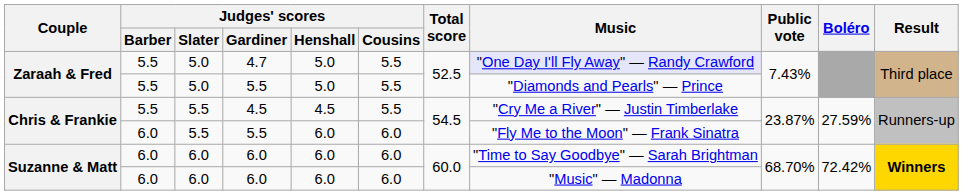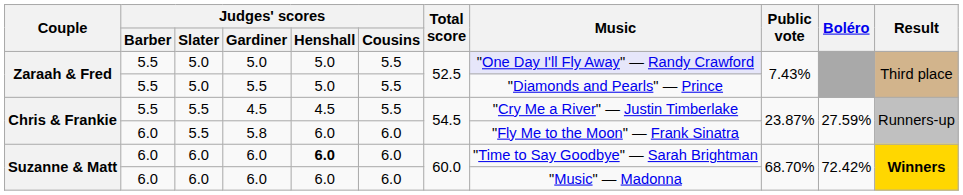(257, 63) 4.7 -> (257, 63) 5.0
(257, 133) 5.5 -> (257, 133) 5.8
(325, 156) normal -> (325, 156) bold
